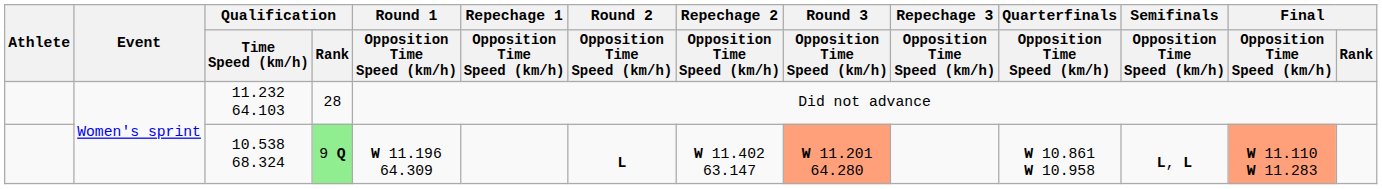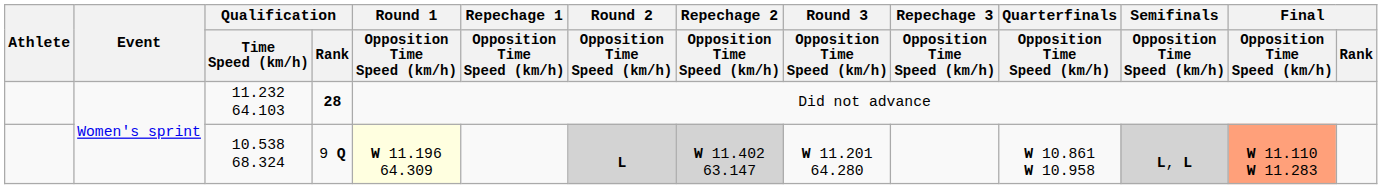(332, 102) normal -> (332, 102) bold
(332, 154) lightgreen background -> (332, 154) no background
(406, 163) no background -> (406, 163) lightyellow background
(622, 163) no background -> (622, 163) lightgrey background
(729, 163) no background -> (729, 163) lightgrey background
(837, 163) lightsalmon background -> (837, 163) no background
(1175, 163) no background -> (1175, 163) lightgrey background
